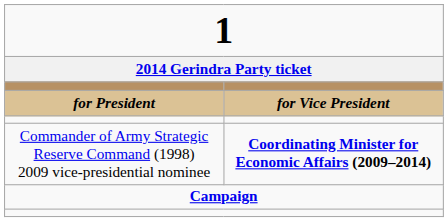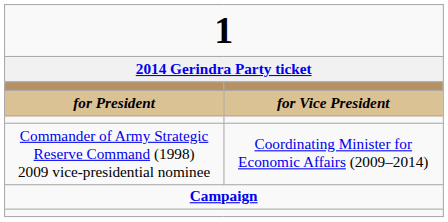(333, 153) bold -> (333, 153) normal
